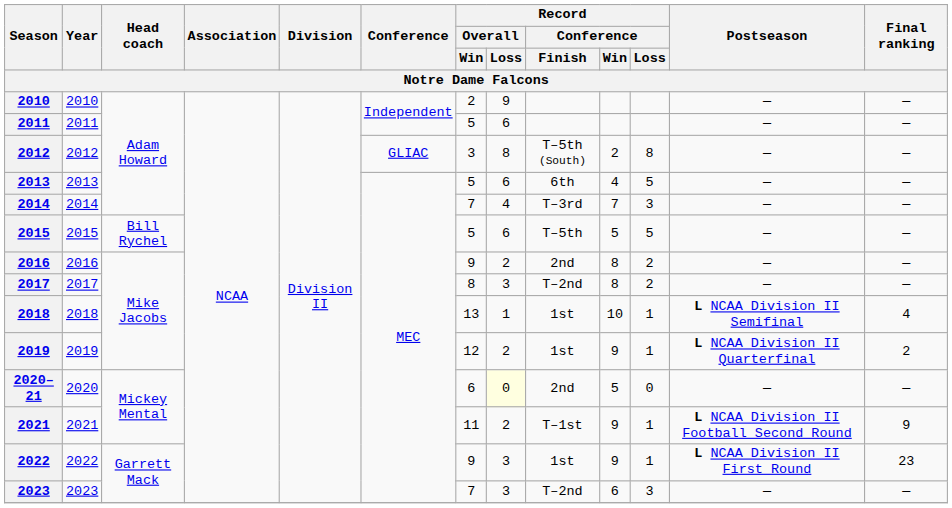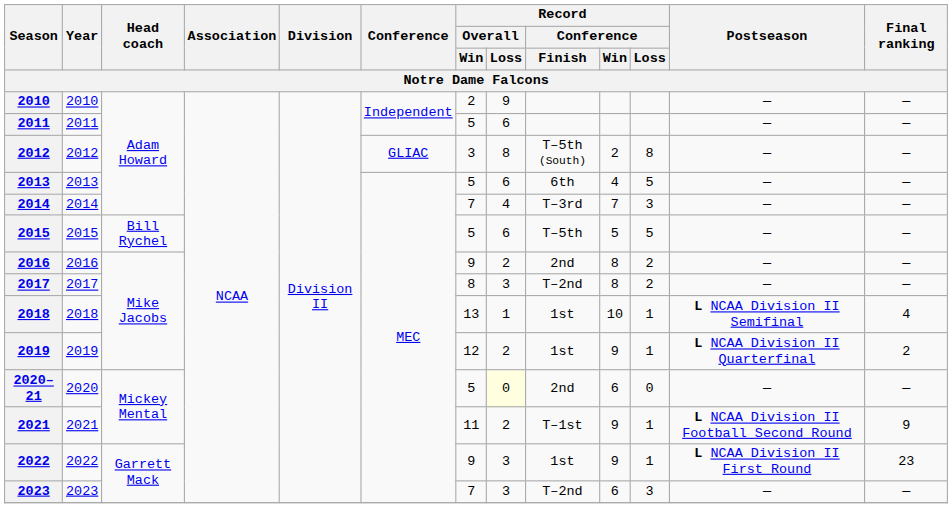(471, 389) 6 -> (471, 389) 5
(615, 389) 5 -> (615, 389) 6
